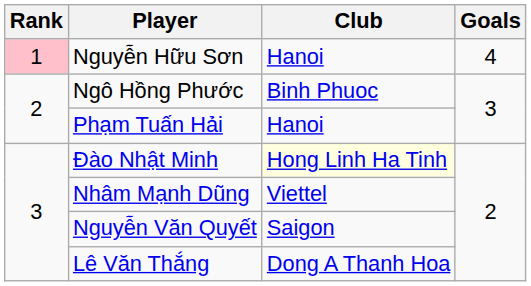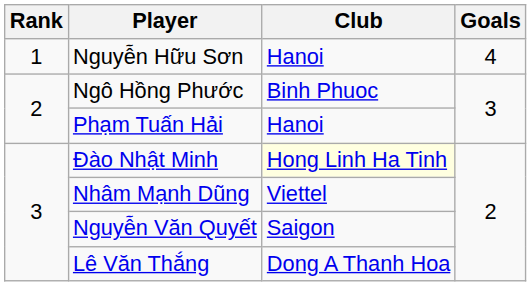(36, 56) pink background -> (36, 56) no background
